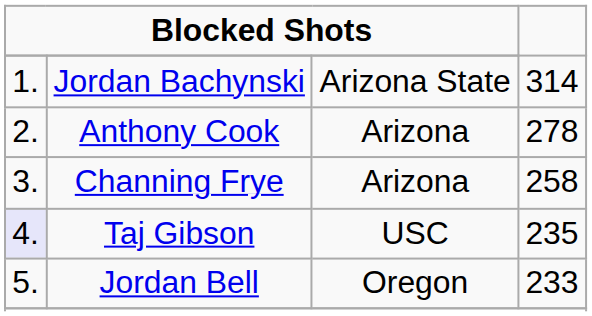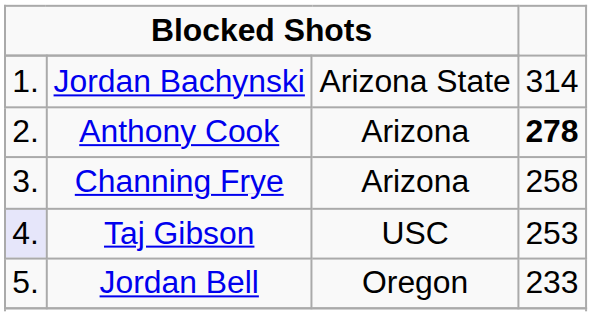(552, 131) normal -> (552, 131) bold
(552, 232) 235 -> (552, 232) 253
